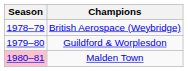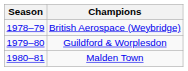(26, 58) pink background -> (26, 58) no background
